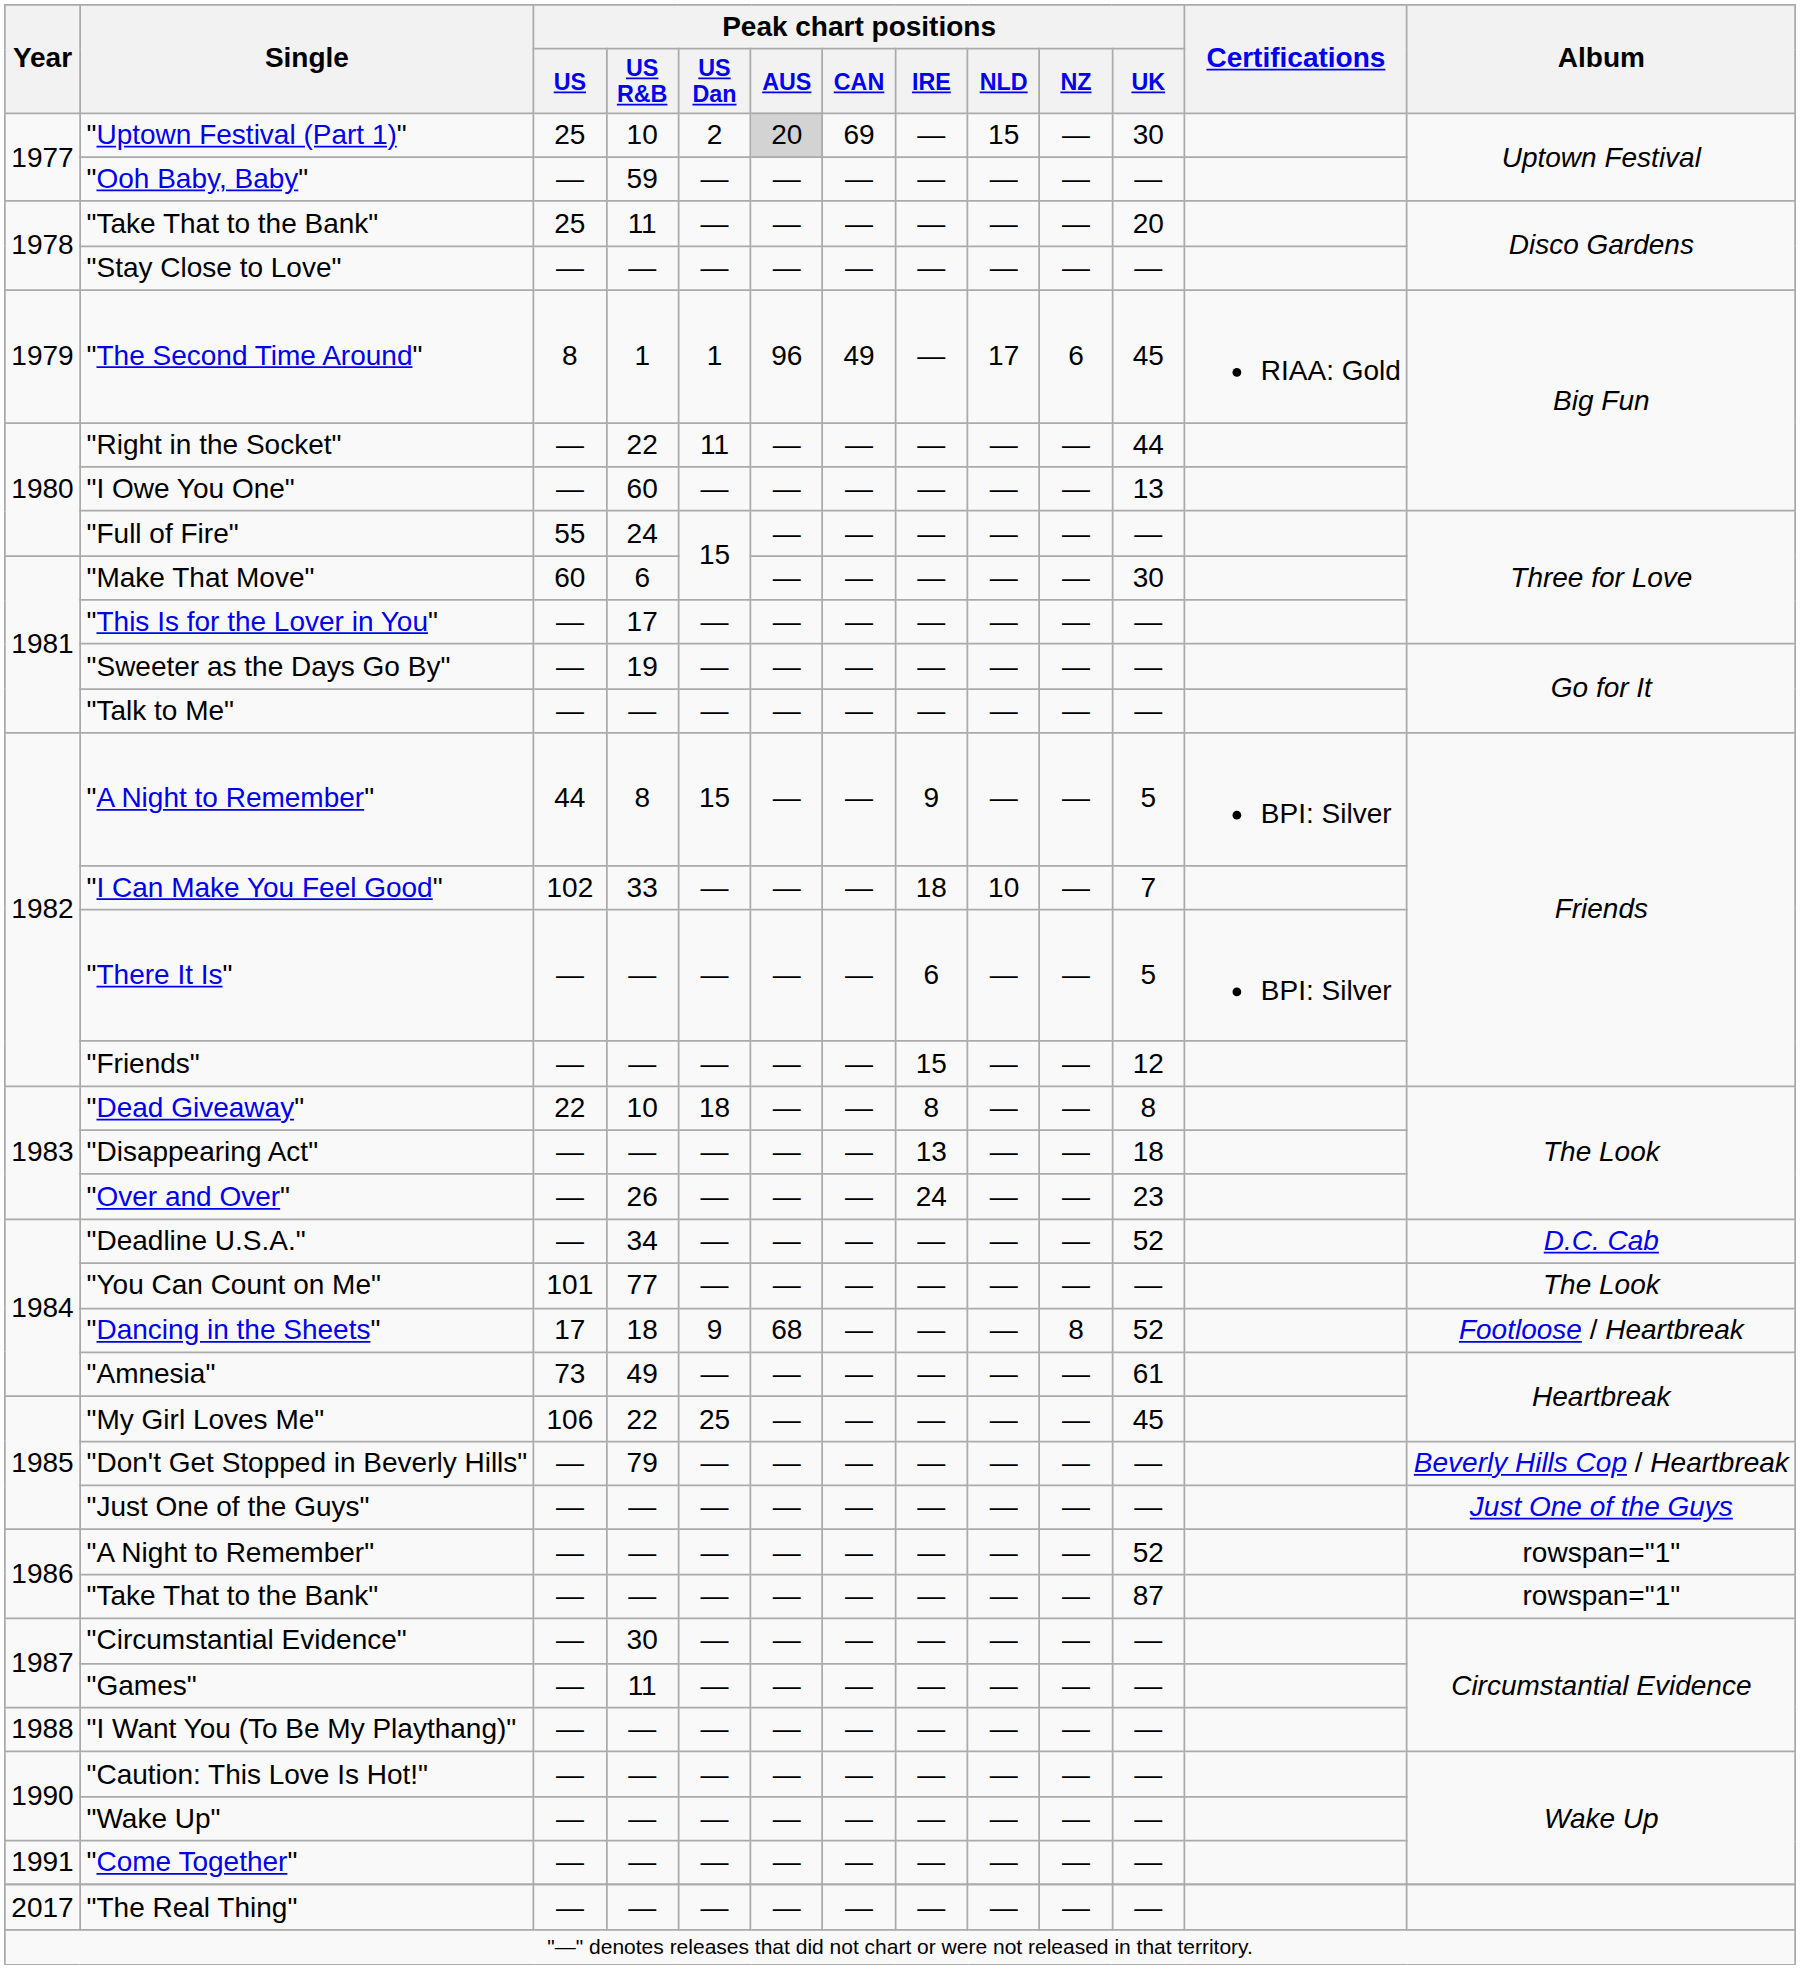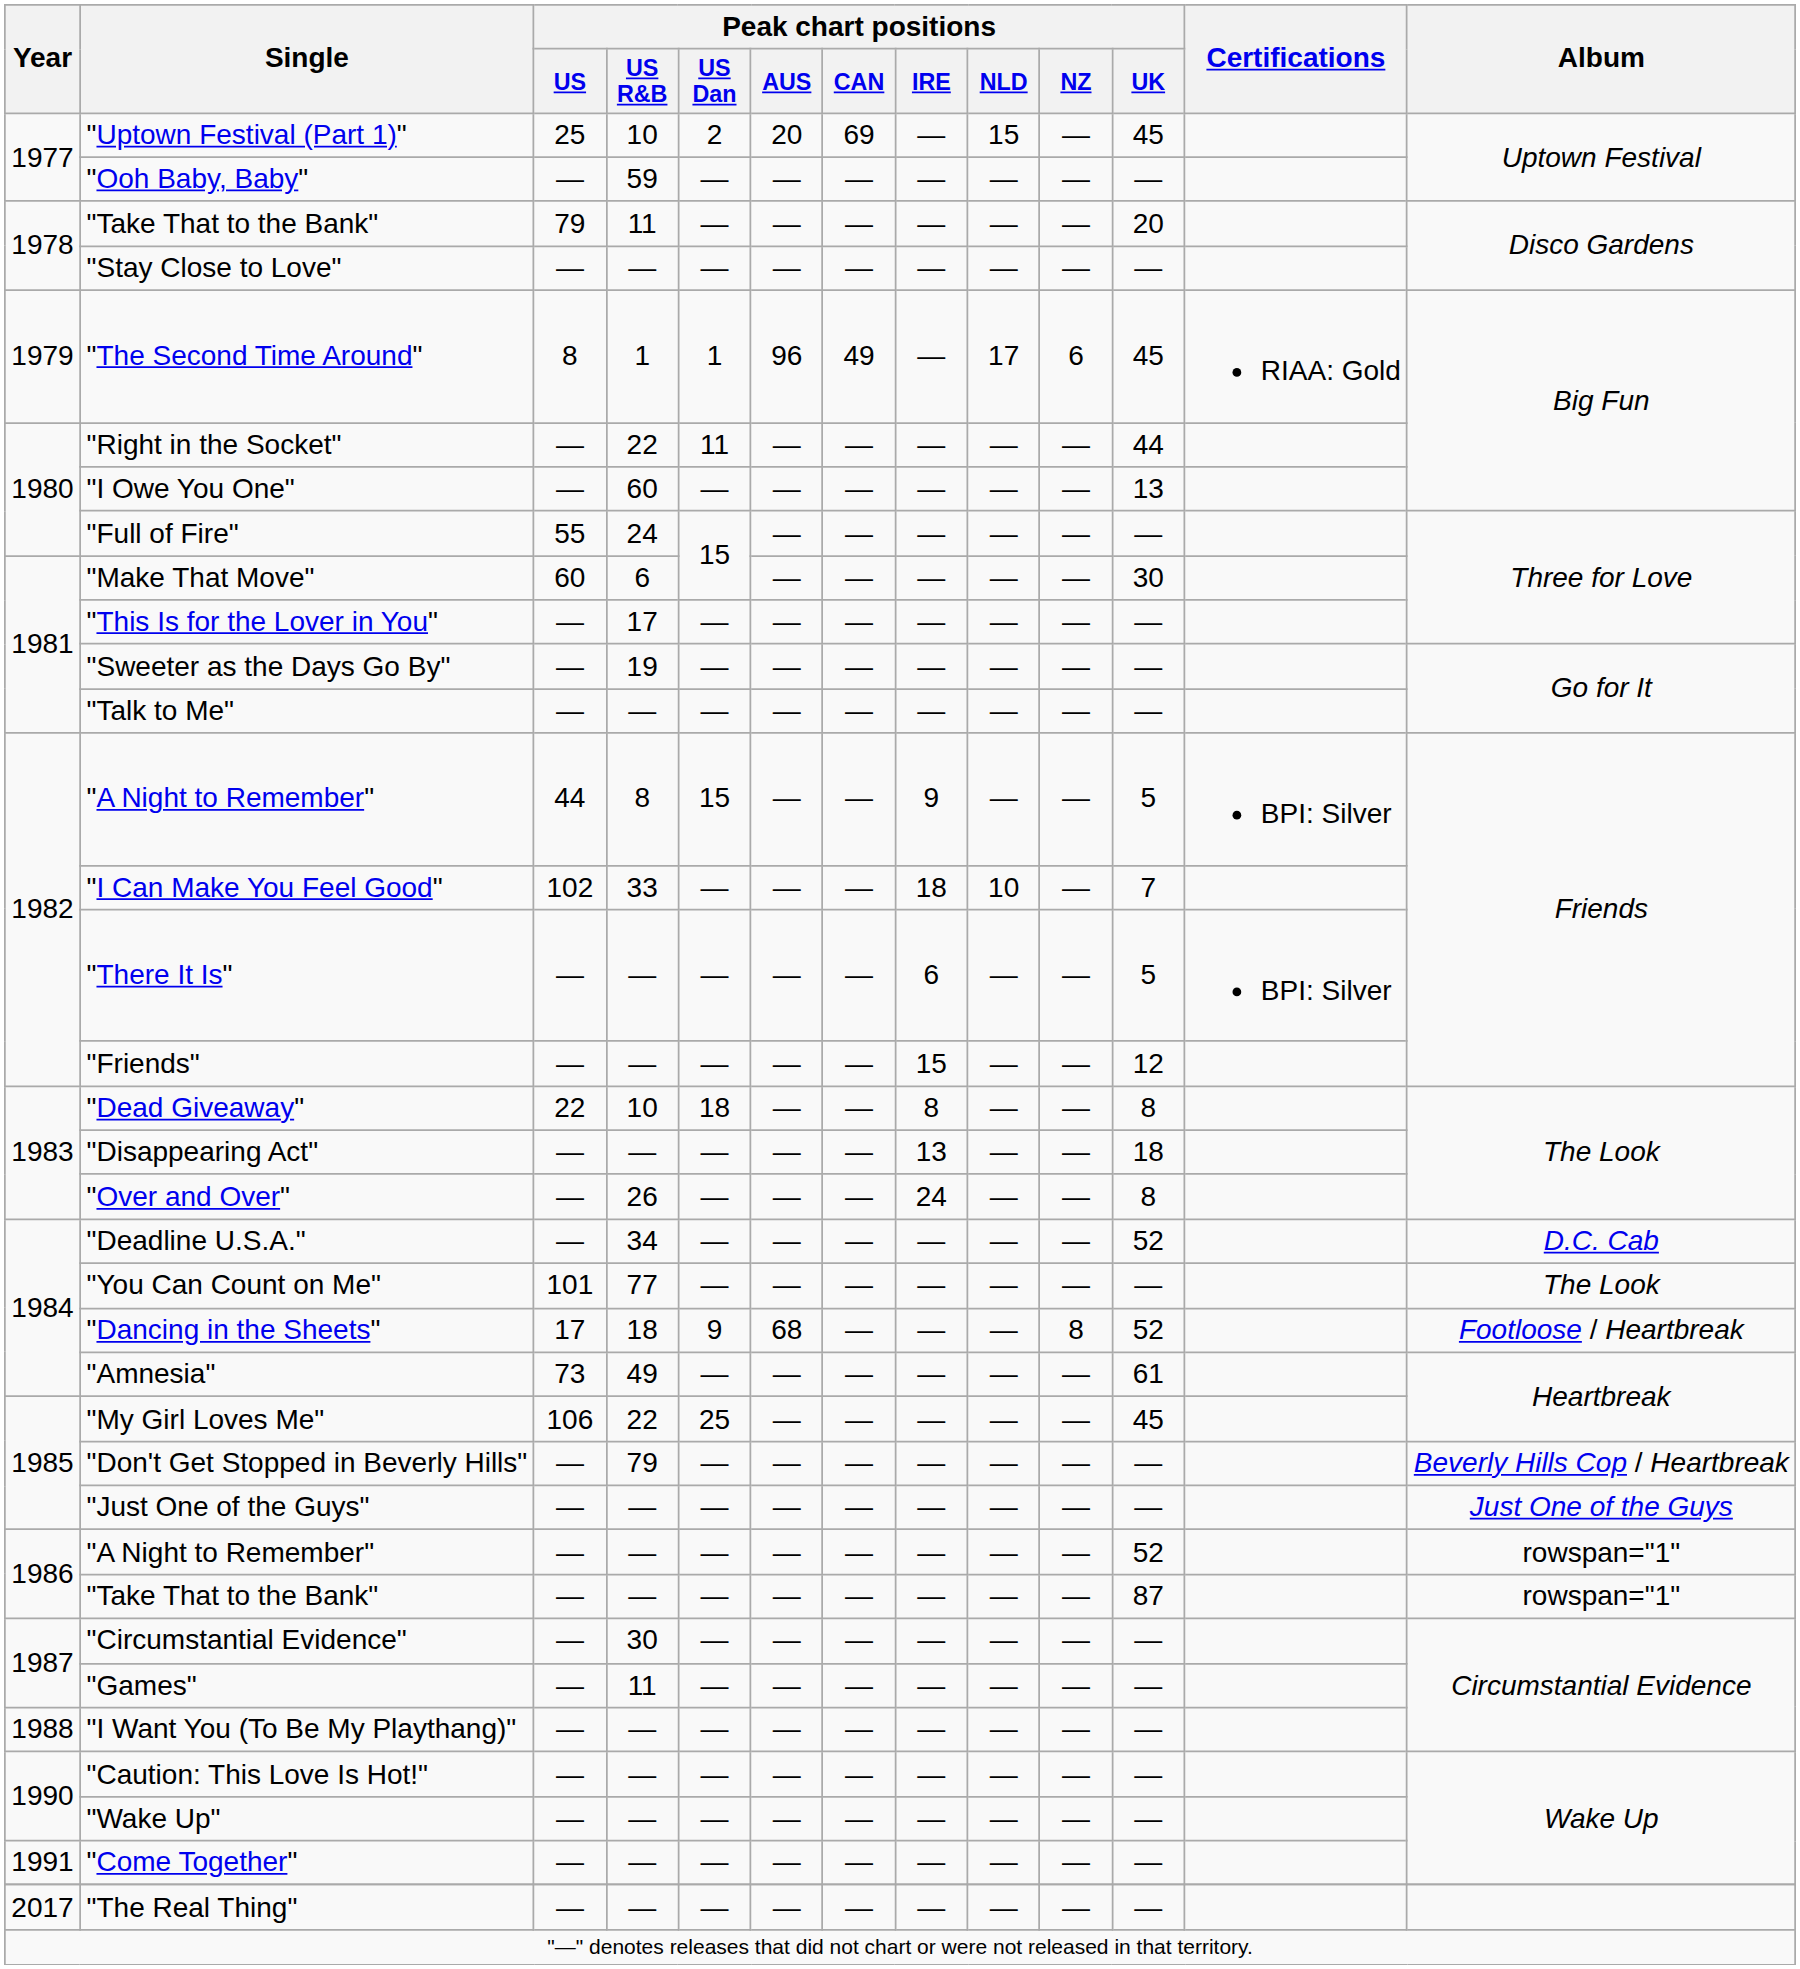(787, 134) lightgrey background -> (787, 134) no background
(1148, 134) 30 -> (1148, 134) 45
(570, 223) 25 -> (570, 223) 79
(1148, 1196) 23 -> (1148, 1196) 8
